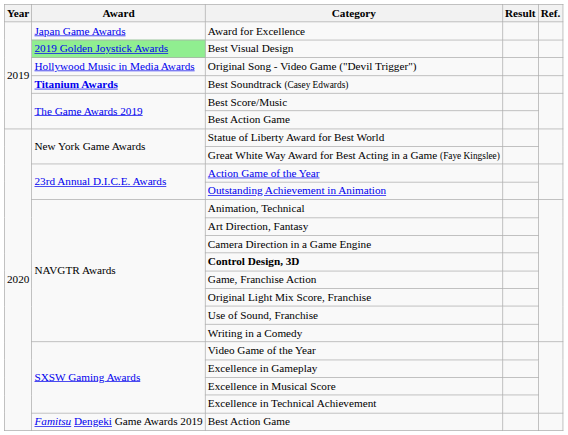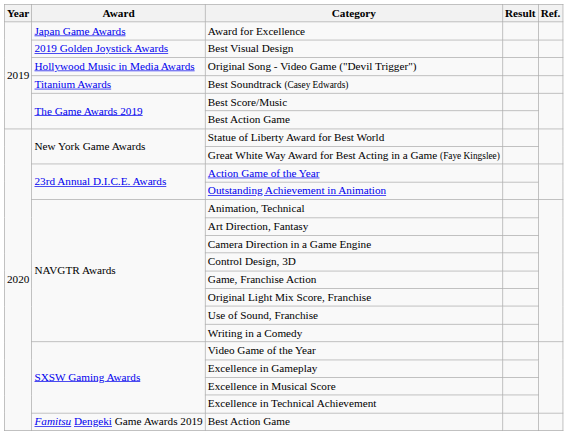(101, 48) lightgreen background -> (101, 48) no background
(76, 84) bold -> (73, 84) normal
(254, 262) bold -> (252, 262) normal
